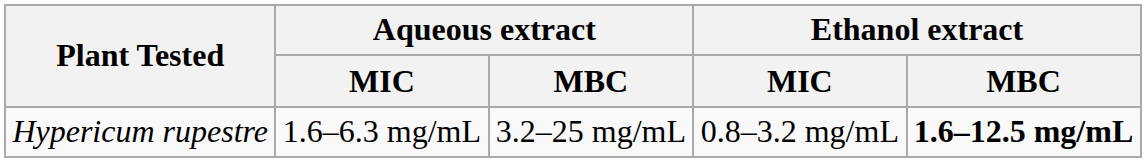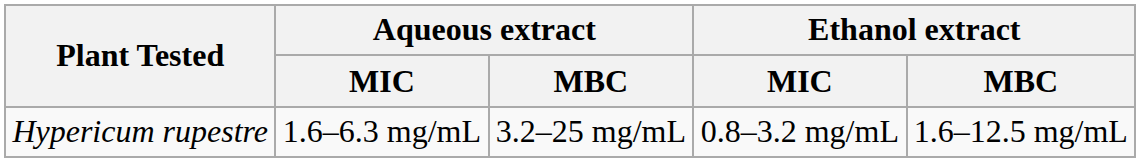(1023, 131) bold -> (1021, 131) normal
